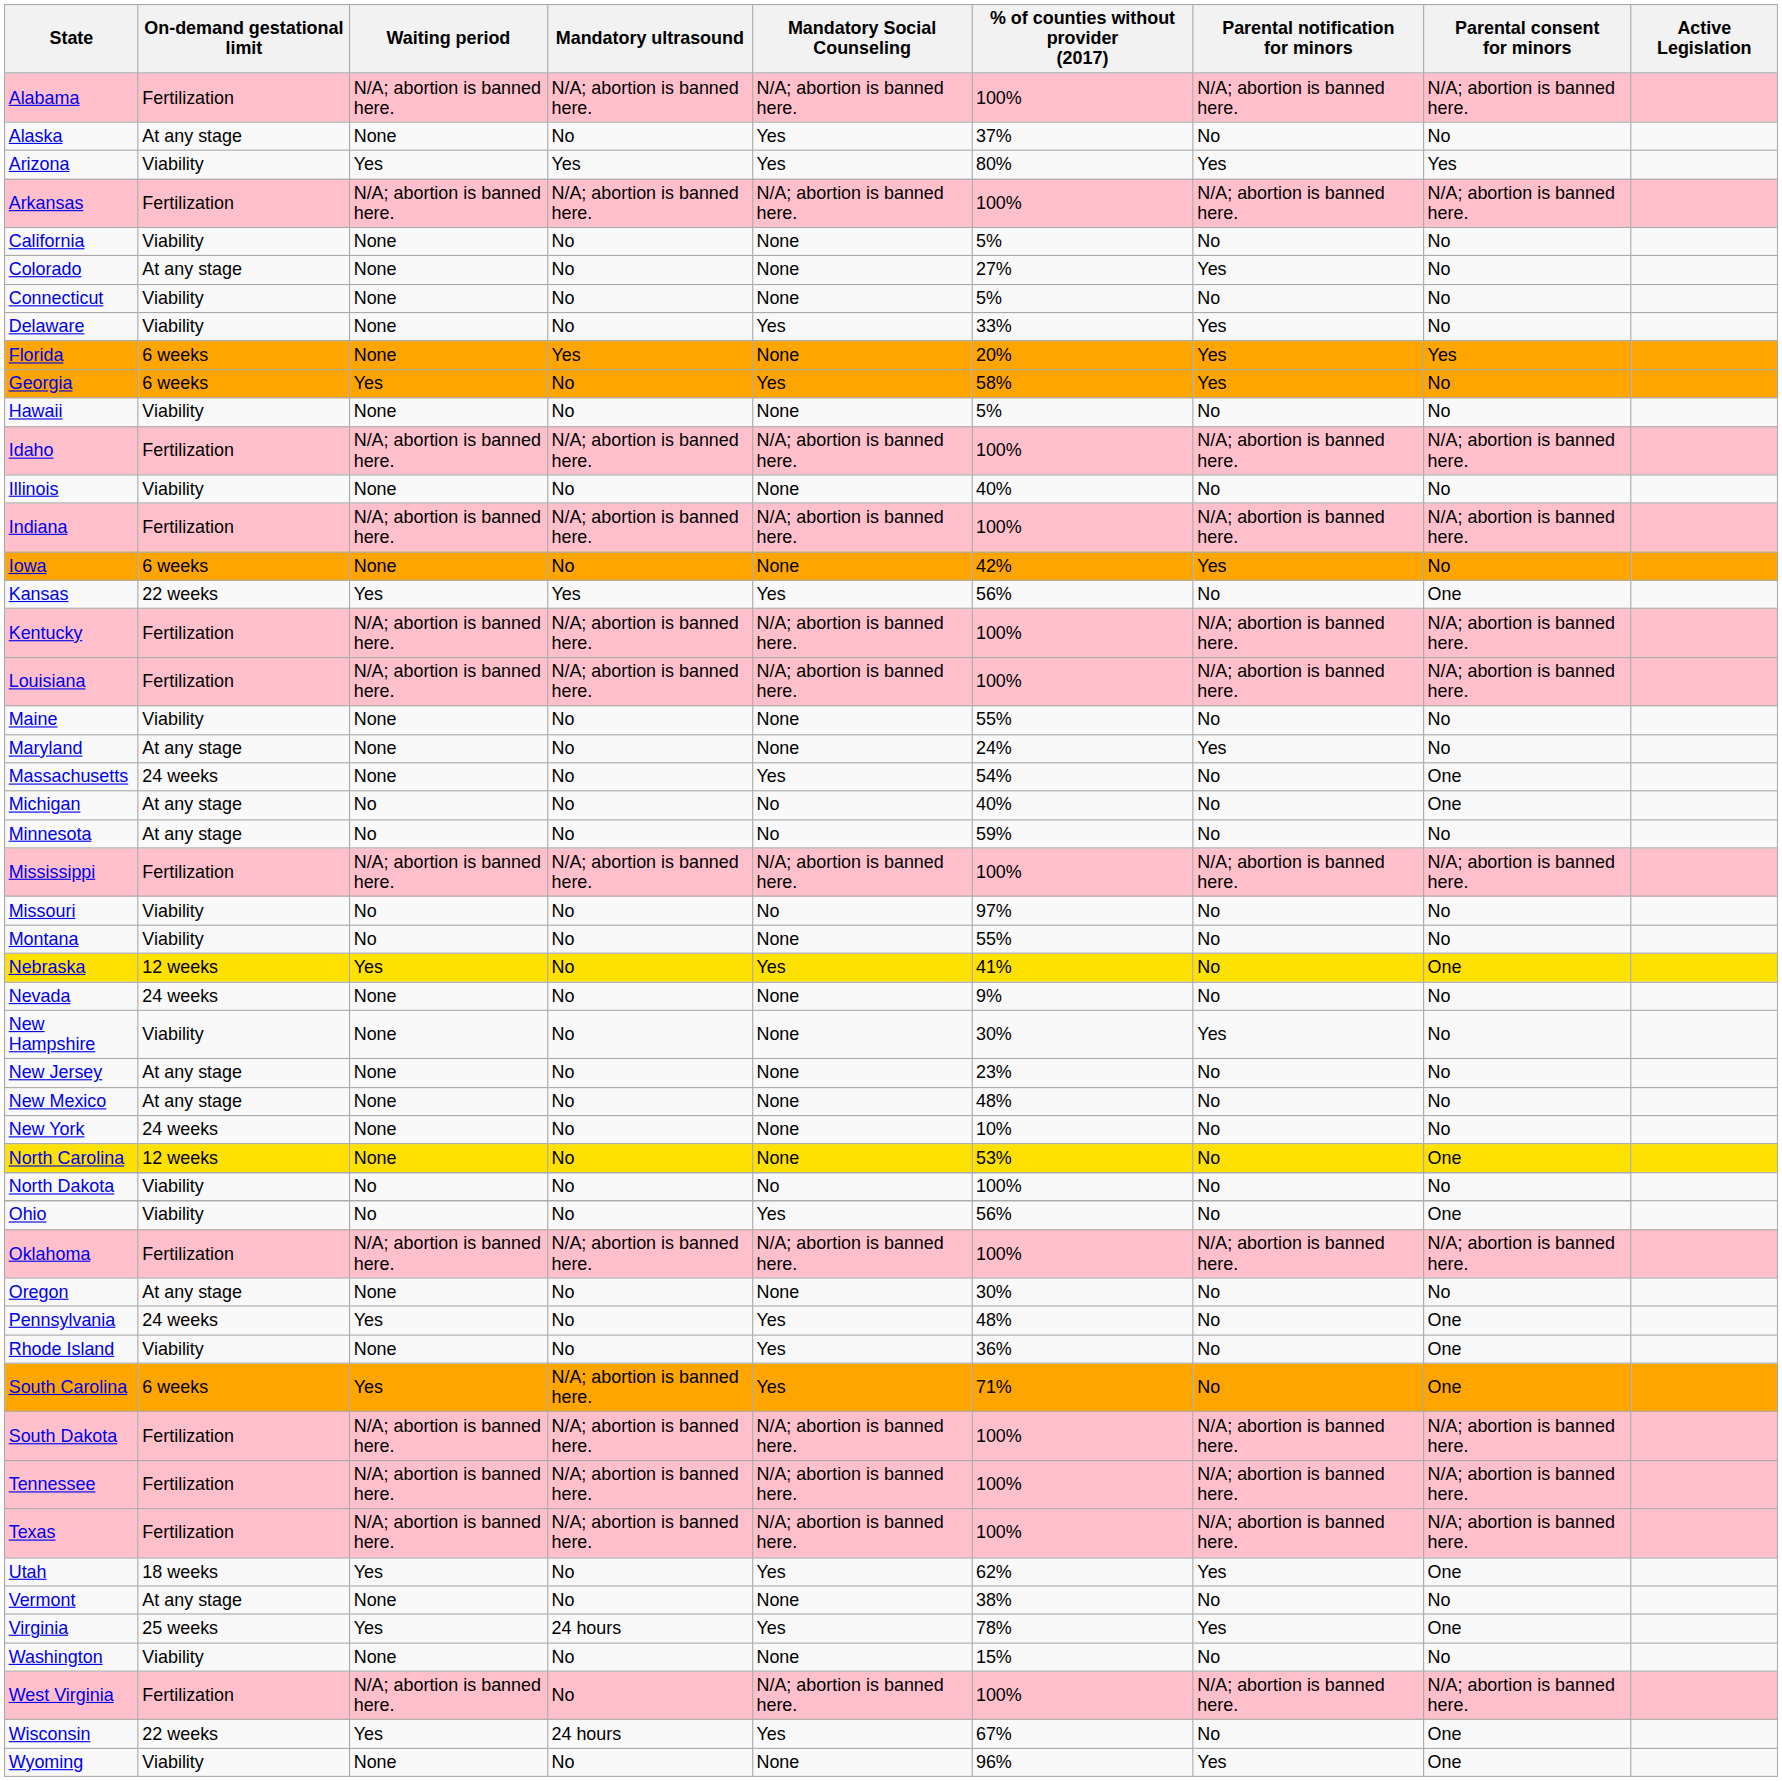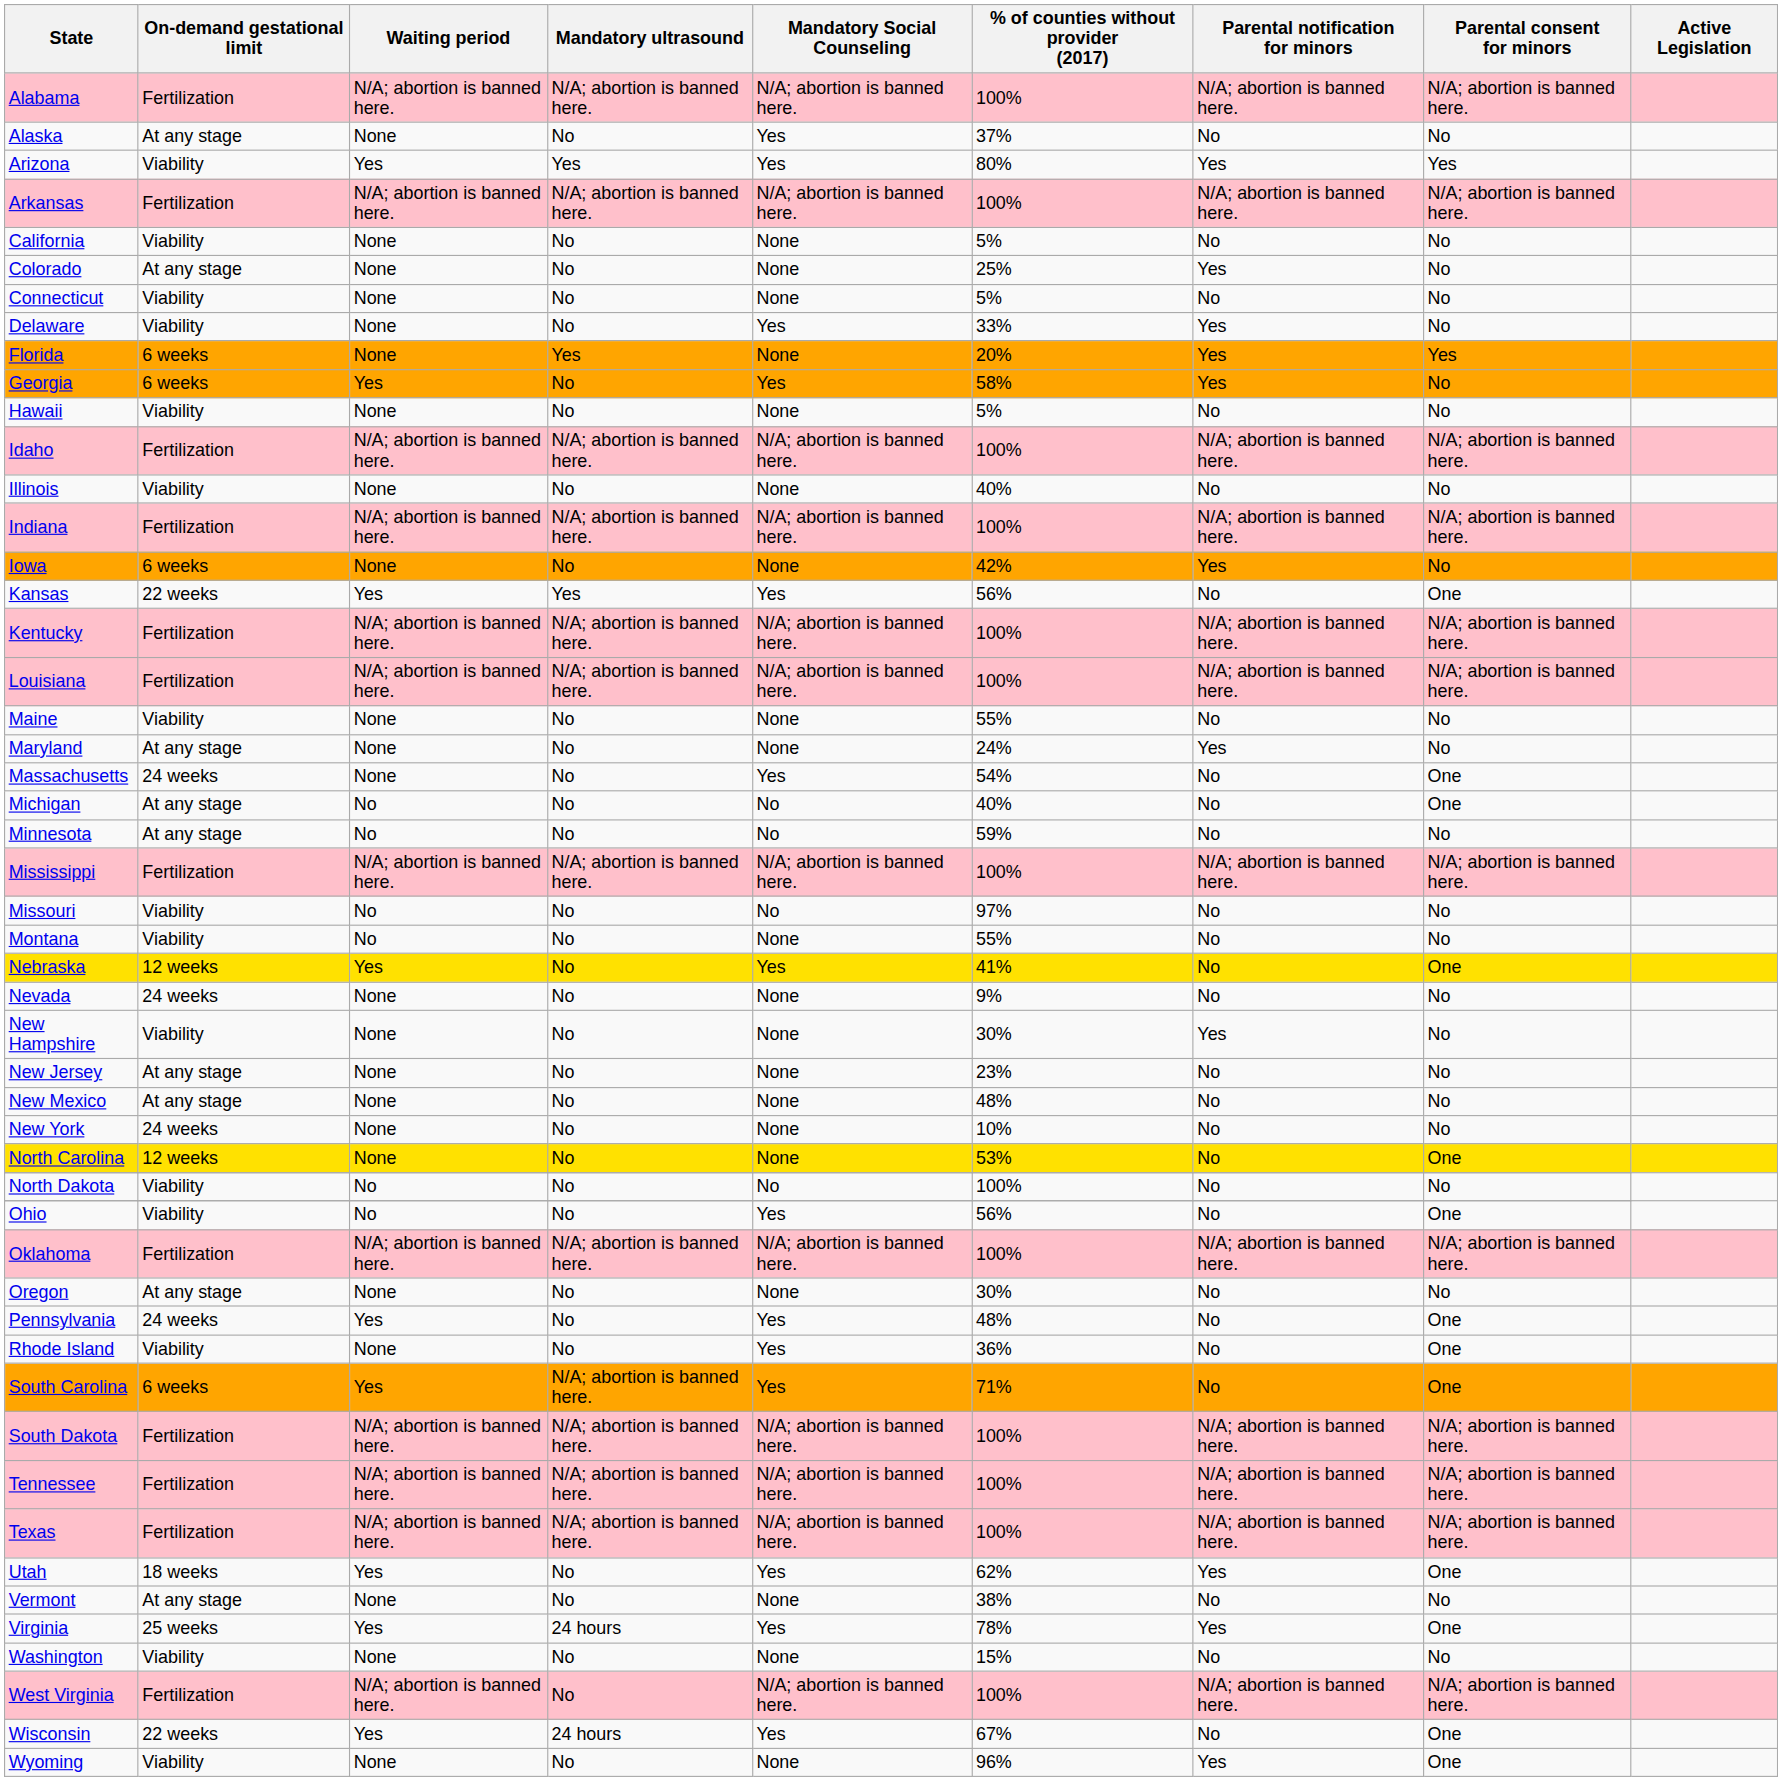(994, 269) 27% -> (994, 269) 25%
